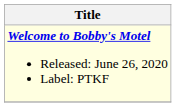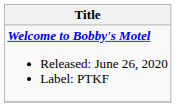(88, 57) lightyellow background -> (88, 57) no background
